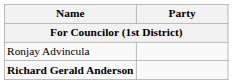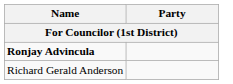(48, 51) normal -> (51, 51) bold
(70, 70) bold -> (65, 70) normal
